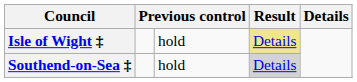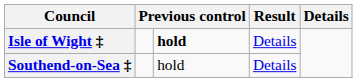(172, 41) normal -> (172, 41) bold
(275, 41) khaki background -> (275, 41) no background
(275, 65) lightgrey background -> (275, 65) no background
